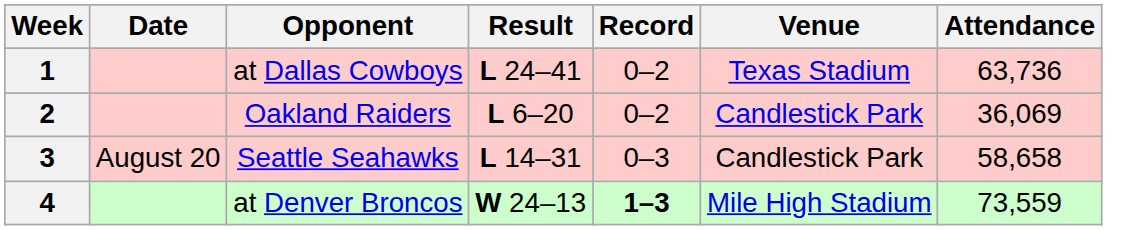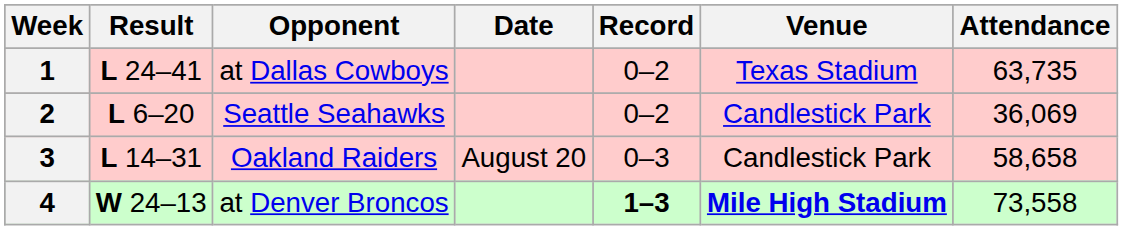columns swapped: (158, 26) <-> (531, 26)
(1020, 70) 63,736 -> (1035, 70) 63,735
(348, 114) Oakland Raiders -> (334, 114) Seattle Seahawks
(348, 158) Seattle Seahawks -> (334, 158) Oakland Raiders
(819, 202) normal -> (827, 202) bold
(1020, 202) 73,559 -> (1035, 202) 73,558
